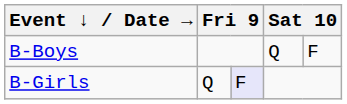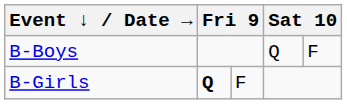(208, 83) normal -> (208, 83) bold
(241, 83) lavender background -> (241, 83) no background
